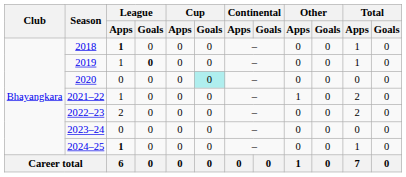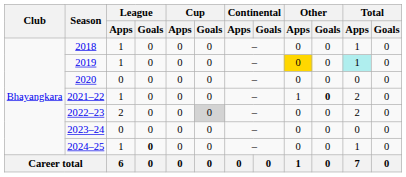(121, 46) bold -> (121, 46) normal
(150, 63) bold -> (150, 63) normal
(298, 63) no background -> (298, 63) gold background
(357, 63) no background -> (357, 63) paleturquoise background
(209, 79) paleturquoise background -> (209, 79) no background
(328, 96) normal -> (328, 96) bold
(209, 113) no background -> (209, 113) lightgrey background
(121, 146) bold -> (121, 146) normal
(150, 146) normal -> (150, 146) bold
